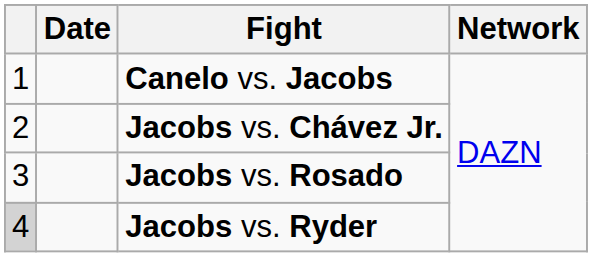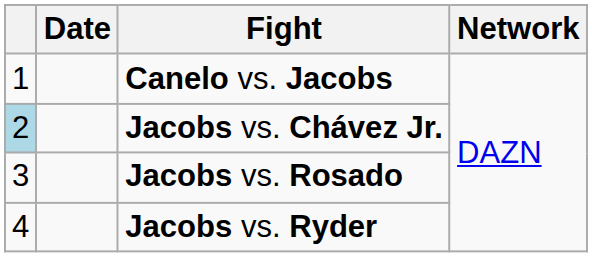(21, 127) no background -> (21, 127) lightblue background
(21, 226) lightgrey background -> (21, 226) no background
